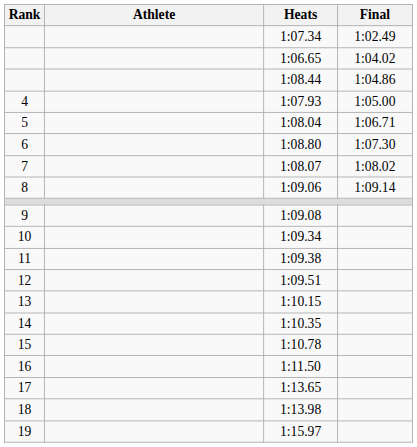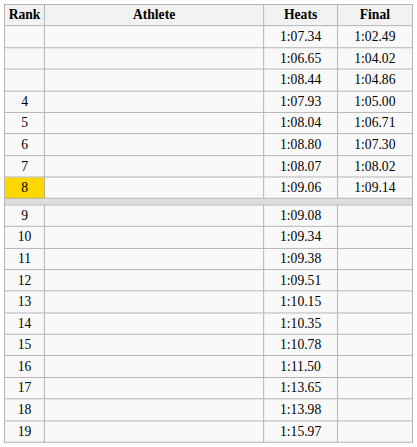(25, 187) no background -> (25, 187) gold background
